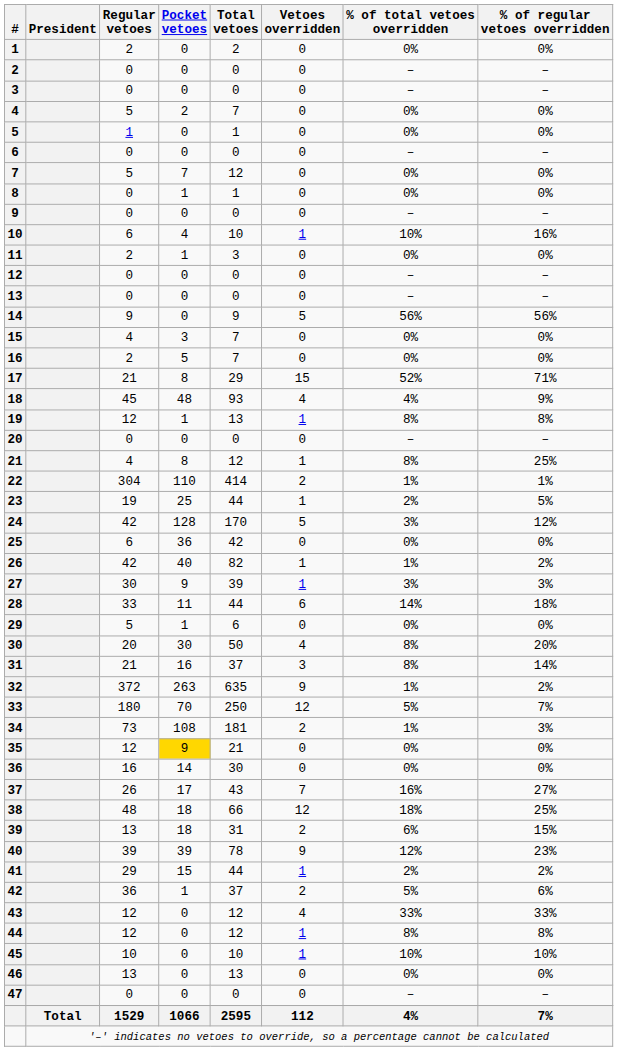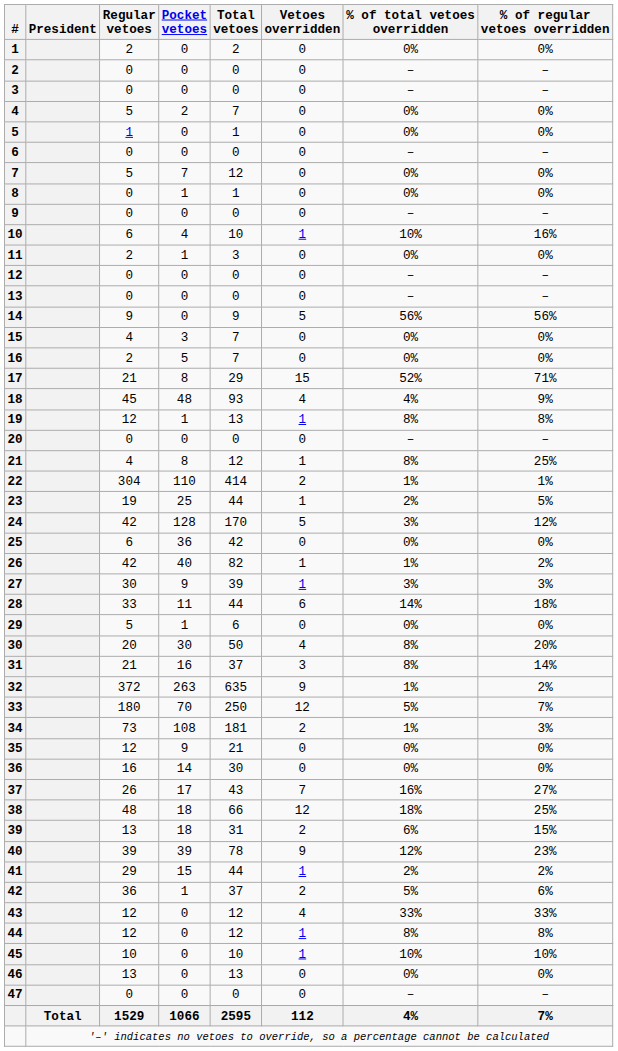(184, 749) gold background -> (184, 749) no background
